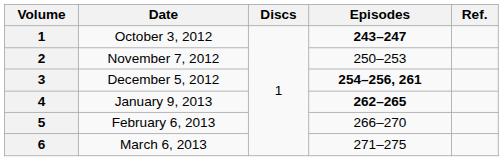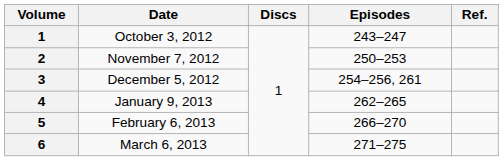(380, 36) bold -> (380, 36) normal
(380, 79) bold -> (380, 79) normal
(380, 101) bold -> (380, 101) normal
